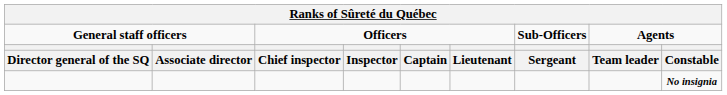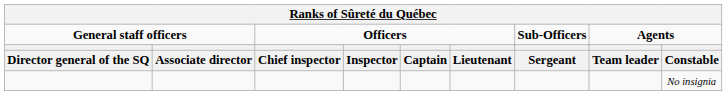(692, 80) bold -> (692, 81) normal
